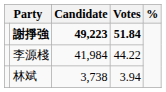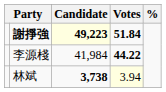(91, 34) no background -> (91, 34) lightyellow background
(127, 55) normal -> (127, 55) bold
(94, 76) normal -> (94, 76) bold
(130, 76) no background -> (130, 76) lightyellow background
